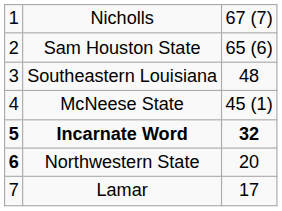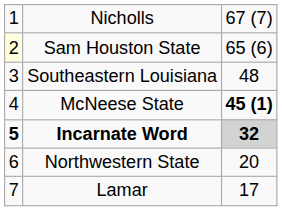(14, 47) no background -> (14, 47) lightyellow background
(249, 104) normal -> (249, 104) bold
(249, 133) no background -> (249, 133) lightgrey background
(14, 162) bold -> (14, 162) normal
